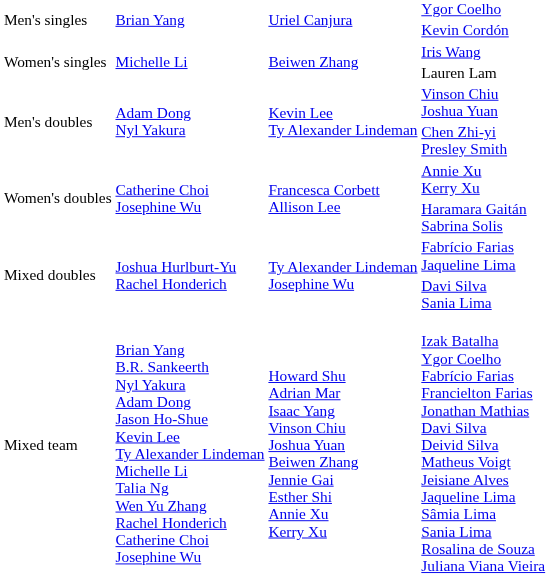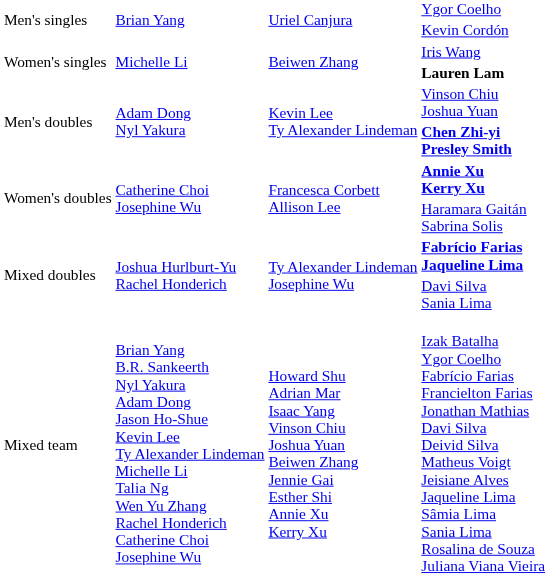(459, 72) normal -> (463, 72) bold
(464, 141) normal -> (467, 141) bold
(451, 179) normal -> (453, 179) bold
(468, 256) normal -> (472, 256) bold
